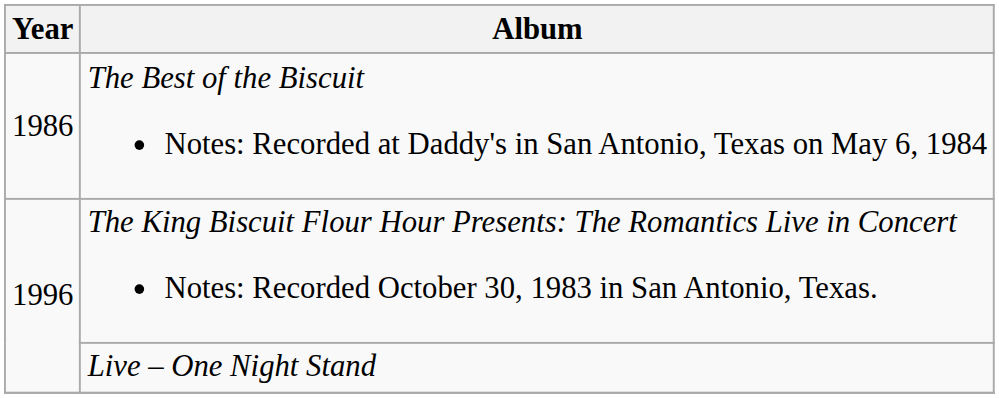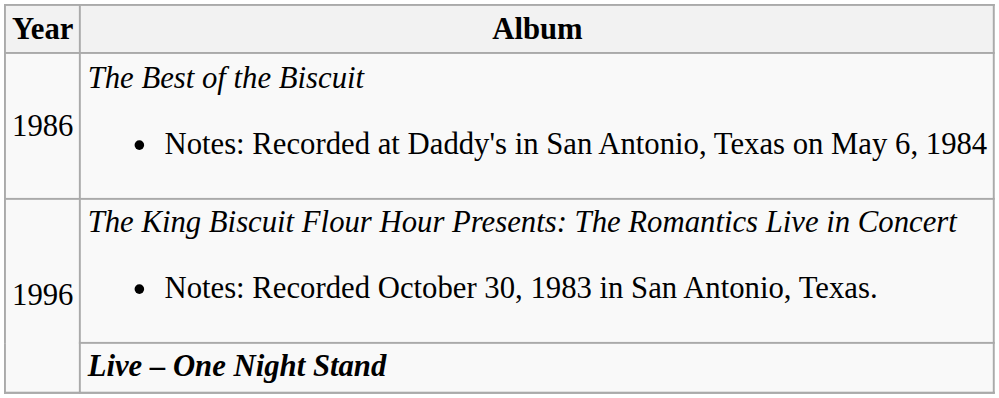(232, 367) normal -> (237, 367) bold
